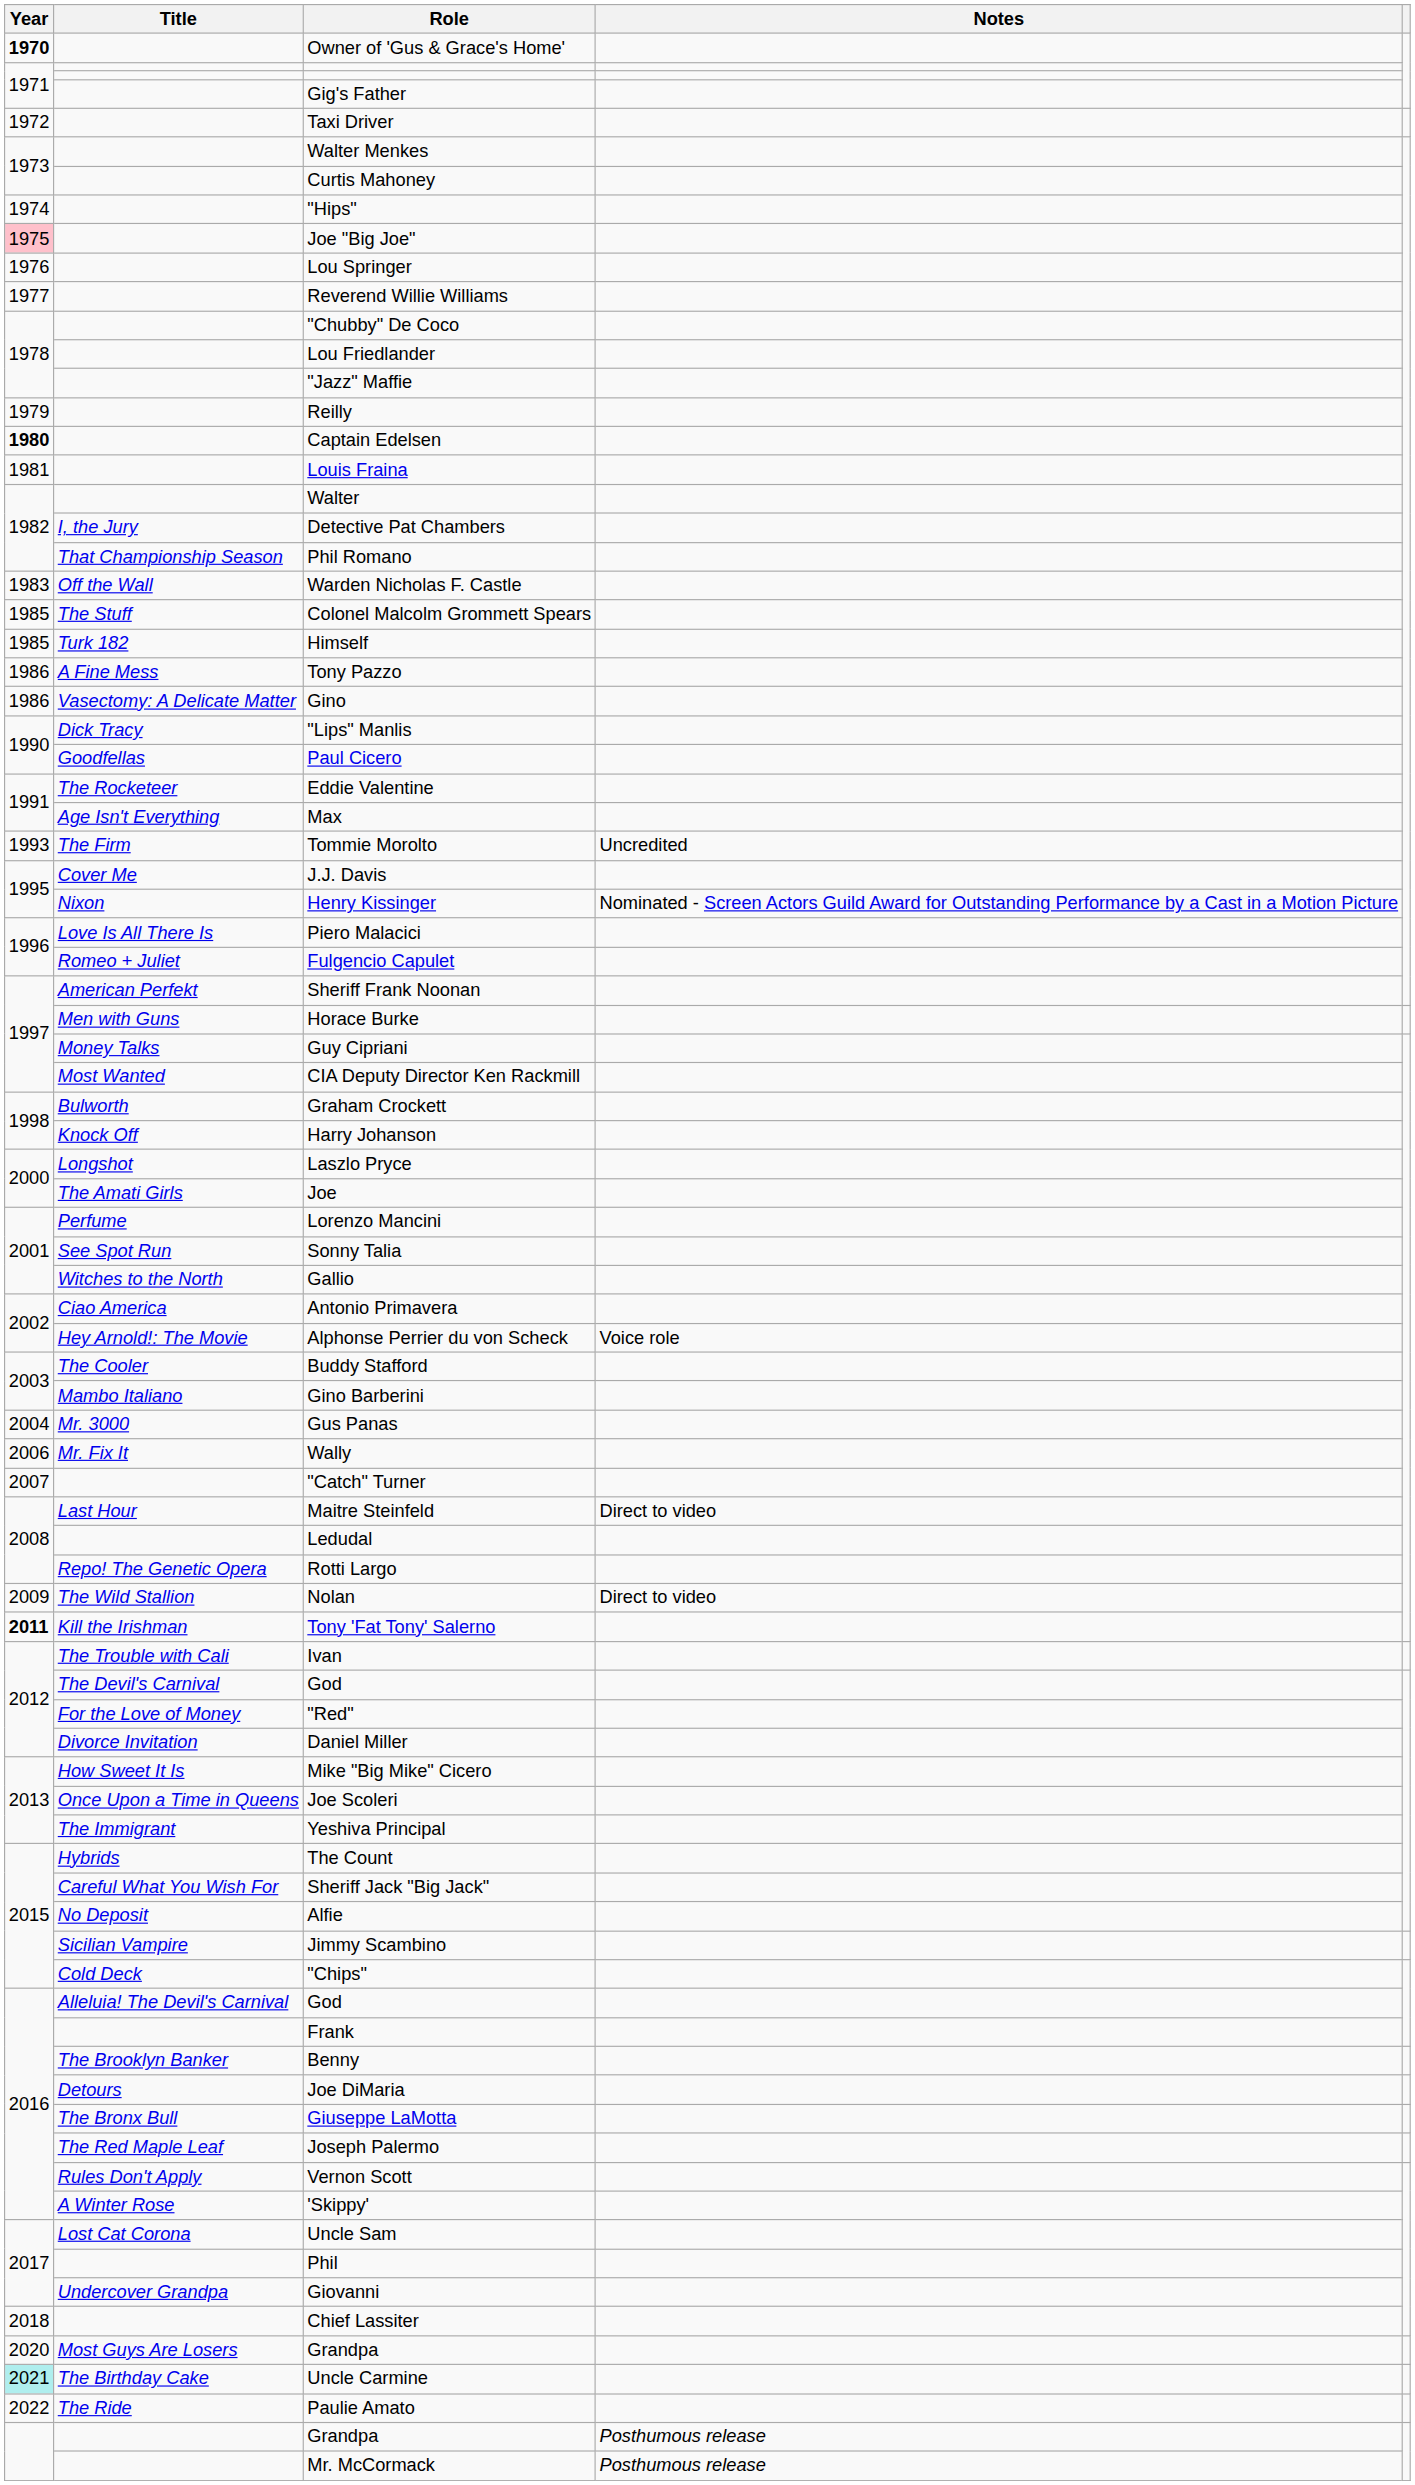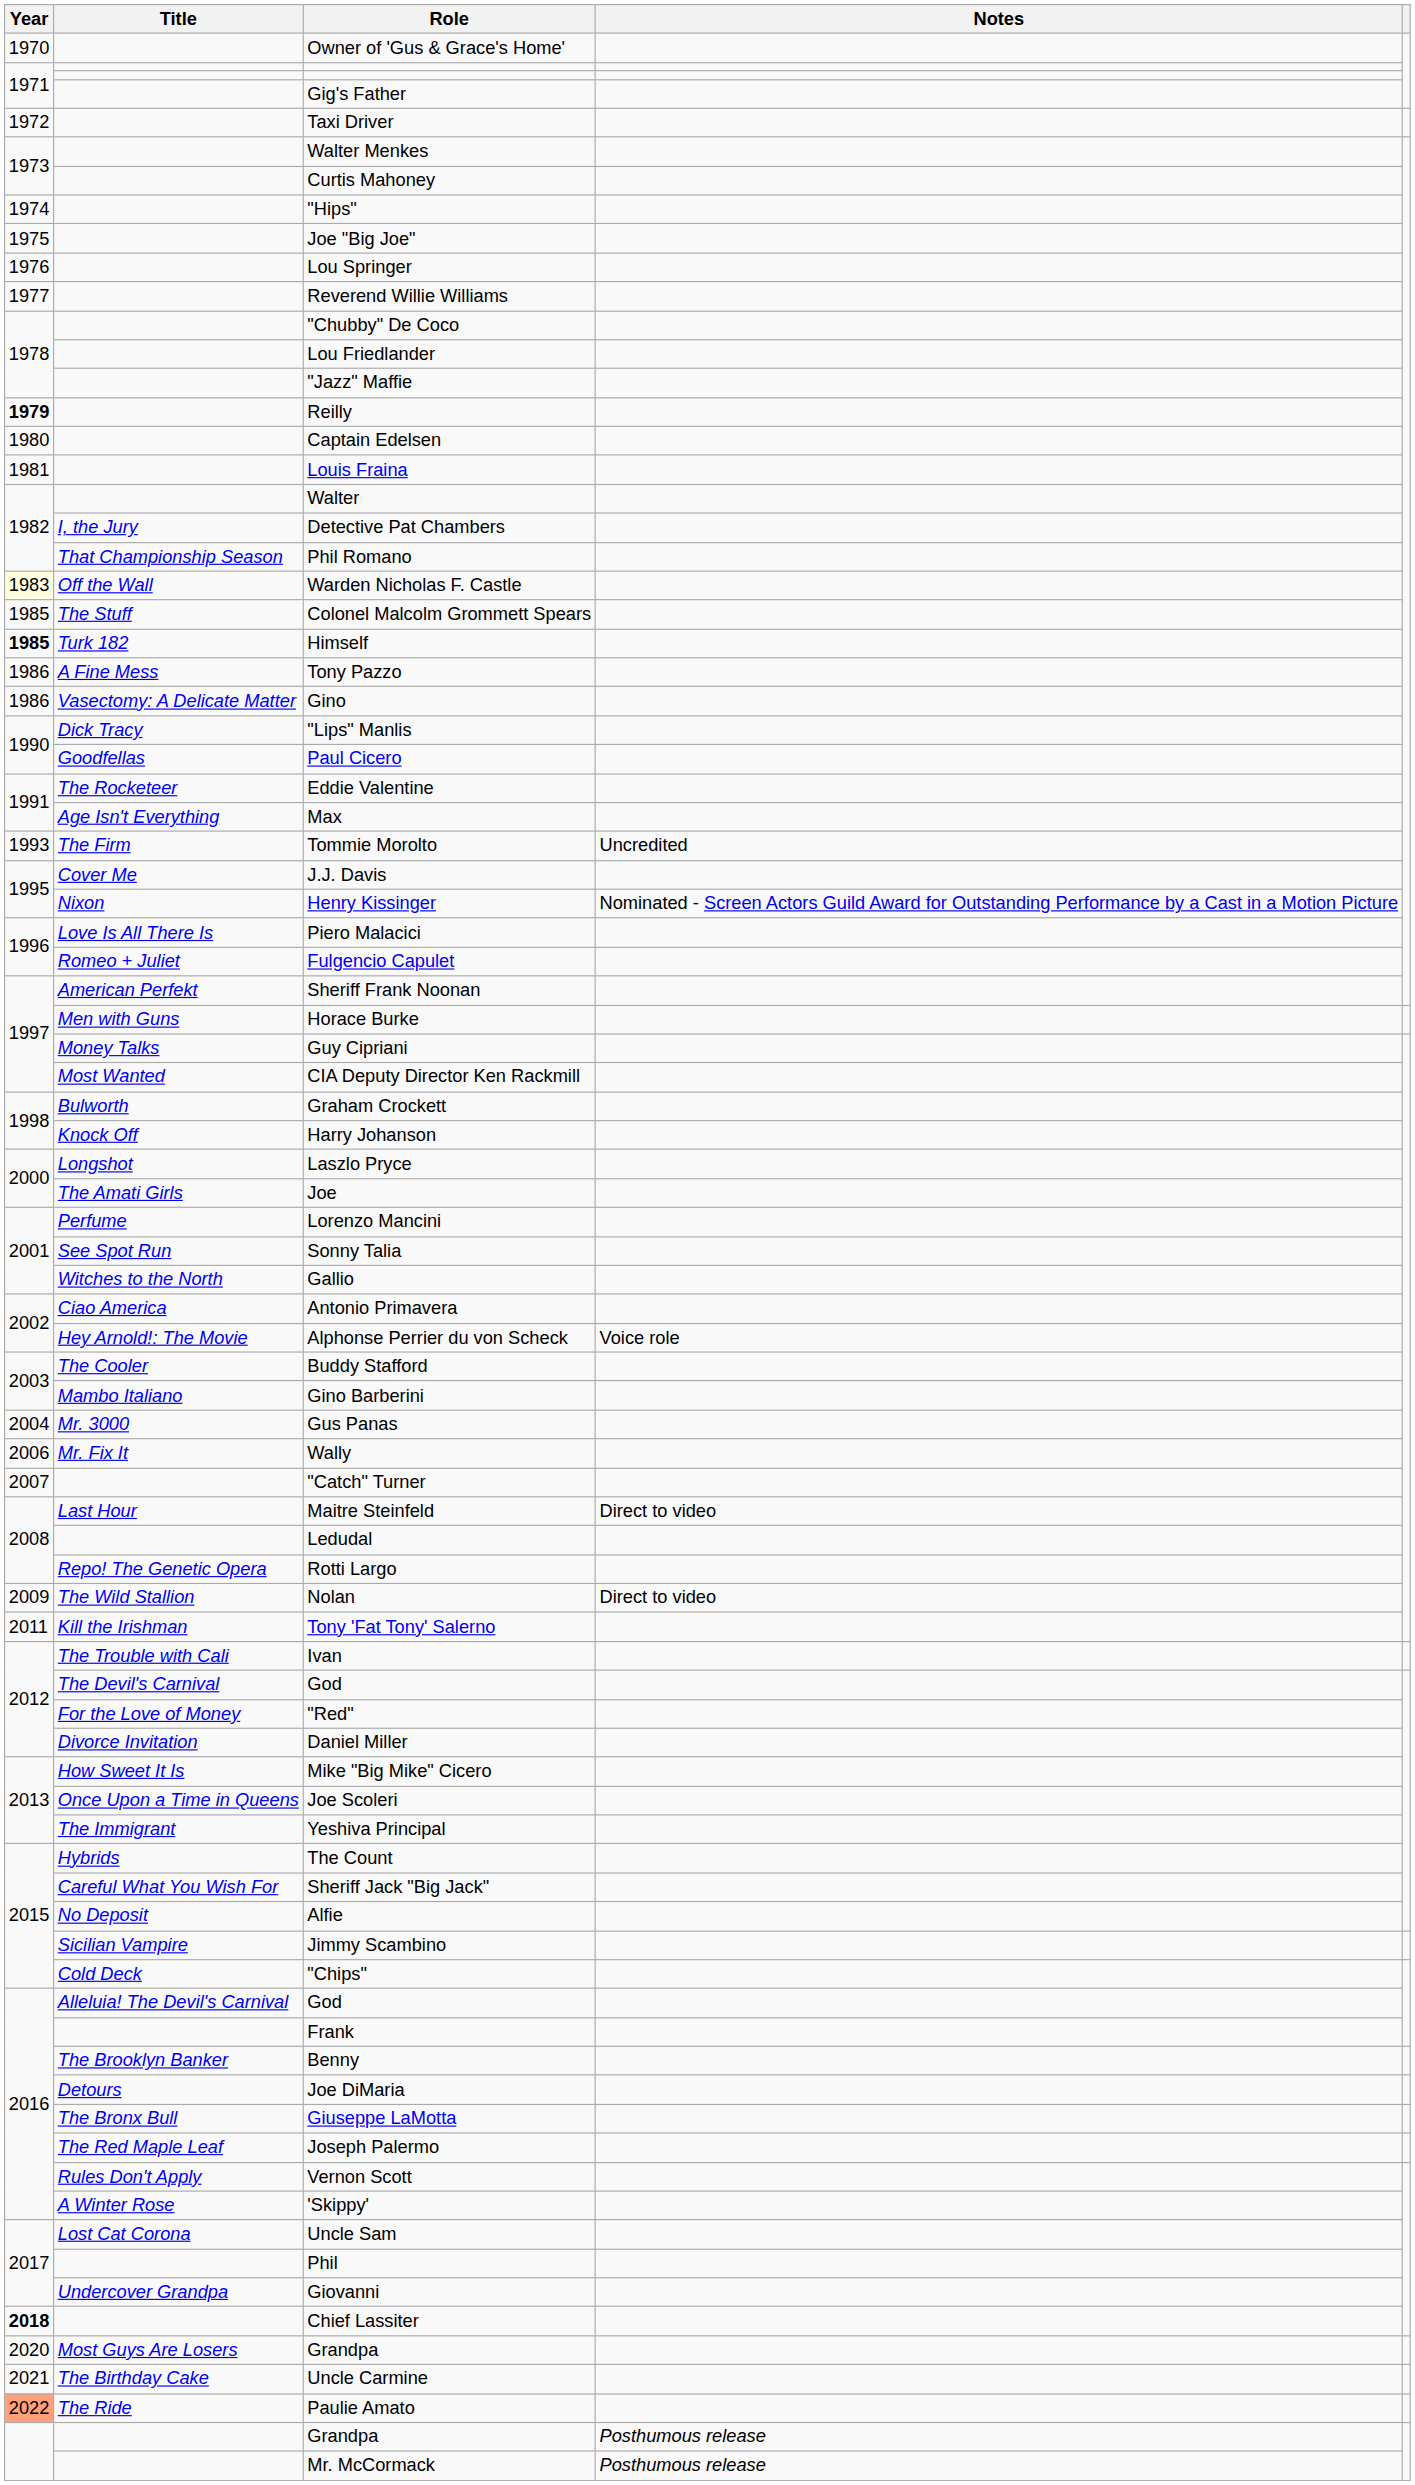(29, 47) bold -> (29, 47) normal
(29, 238) pink background -> (29, 238) no background
(29, 411) normal -> (29, 411) bold
(29, 440) bold -> (29, 440) normal
(29, 585) no background -> (29, 585) lightyellow background
(29, 643) normal -> (29, 643) bold
(29, 1626) bold -> (28, 1626) normal
(29, 2321) normal -> (29, 2321) bold
(29, 2378) paleturquoise background -> (29, 2378) no background
(29, 2407) no background -> (29, 2407) lightsalmon background
